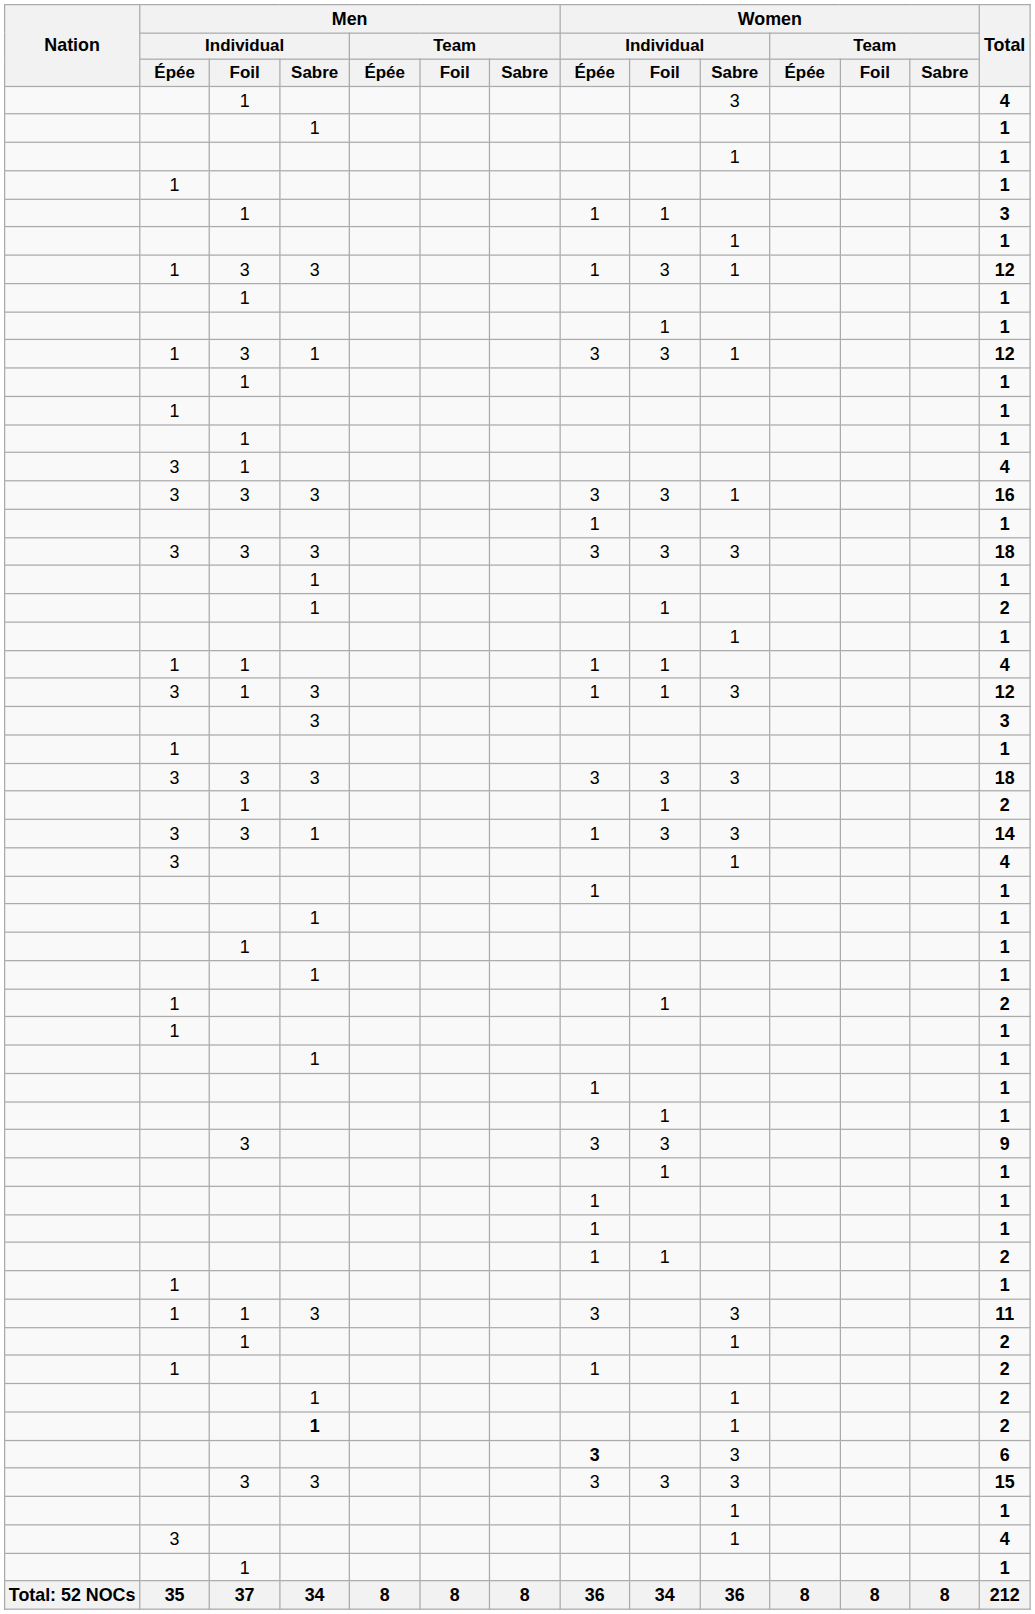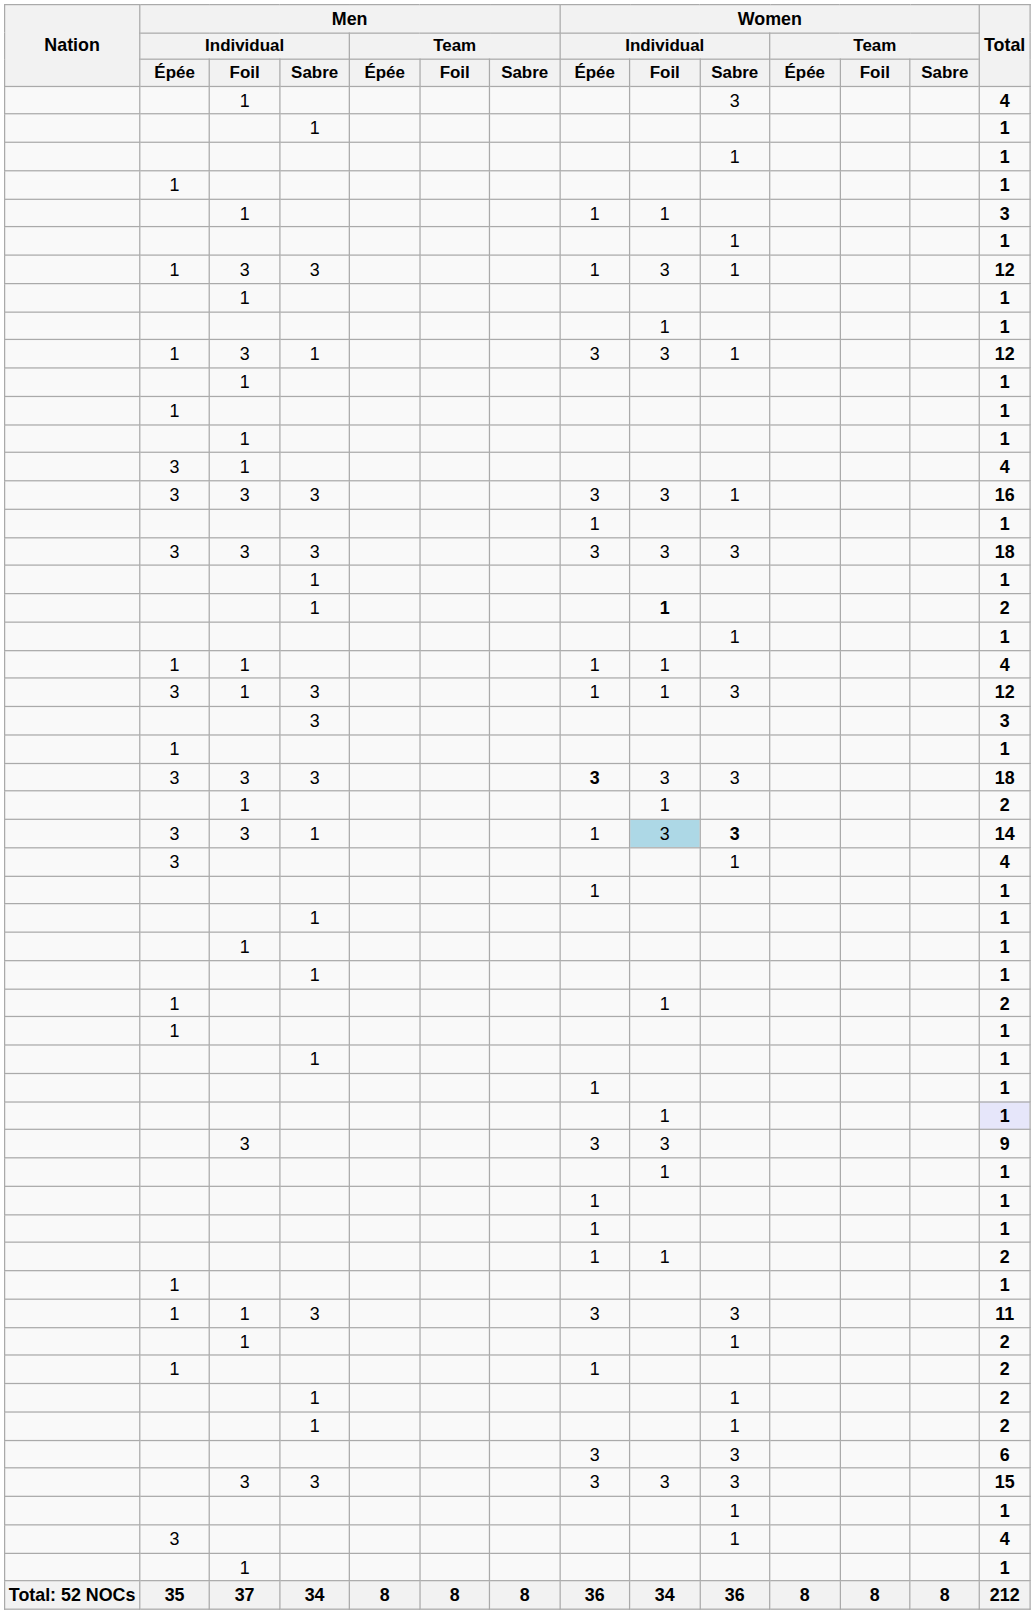(665, 608) normal -> (665, 608) bold
(595, 778) normal -> (595, 778) bold
(665, 834) no background -> (665, 834) lightblue background
(735, 834) normal -> (735, 834) bold
(1005, 1116) no background -> (1005, 1116) lavender background
(315, 1426) bold -> (315, 1426) normal
(595, 1455) bold -> (595, 1455) normal
